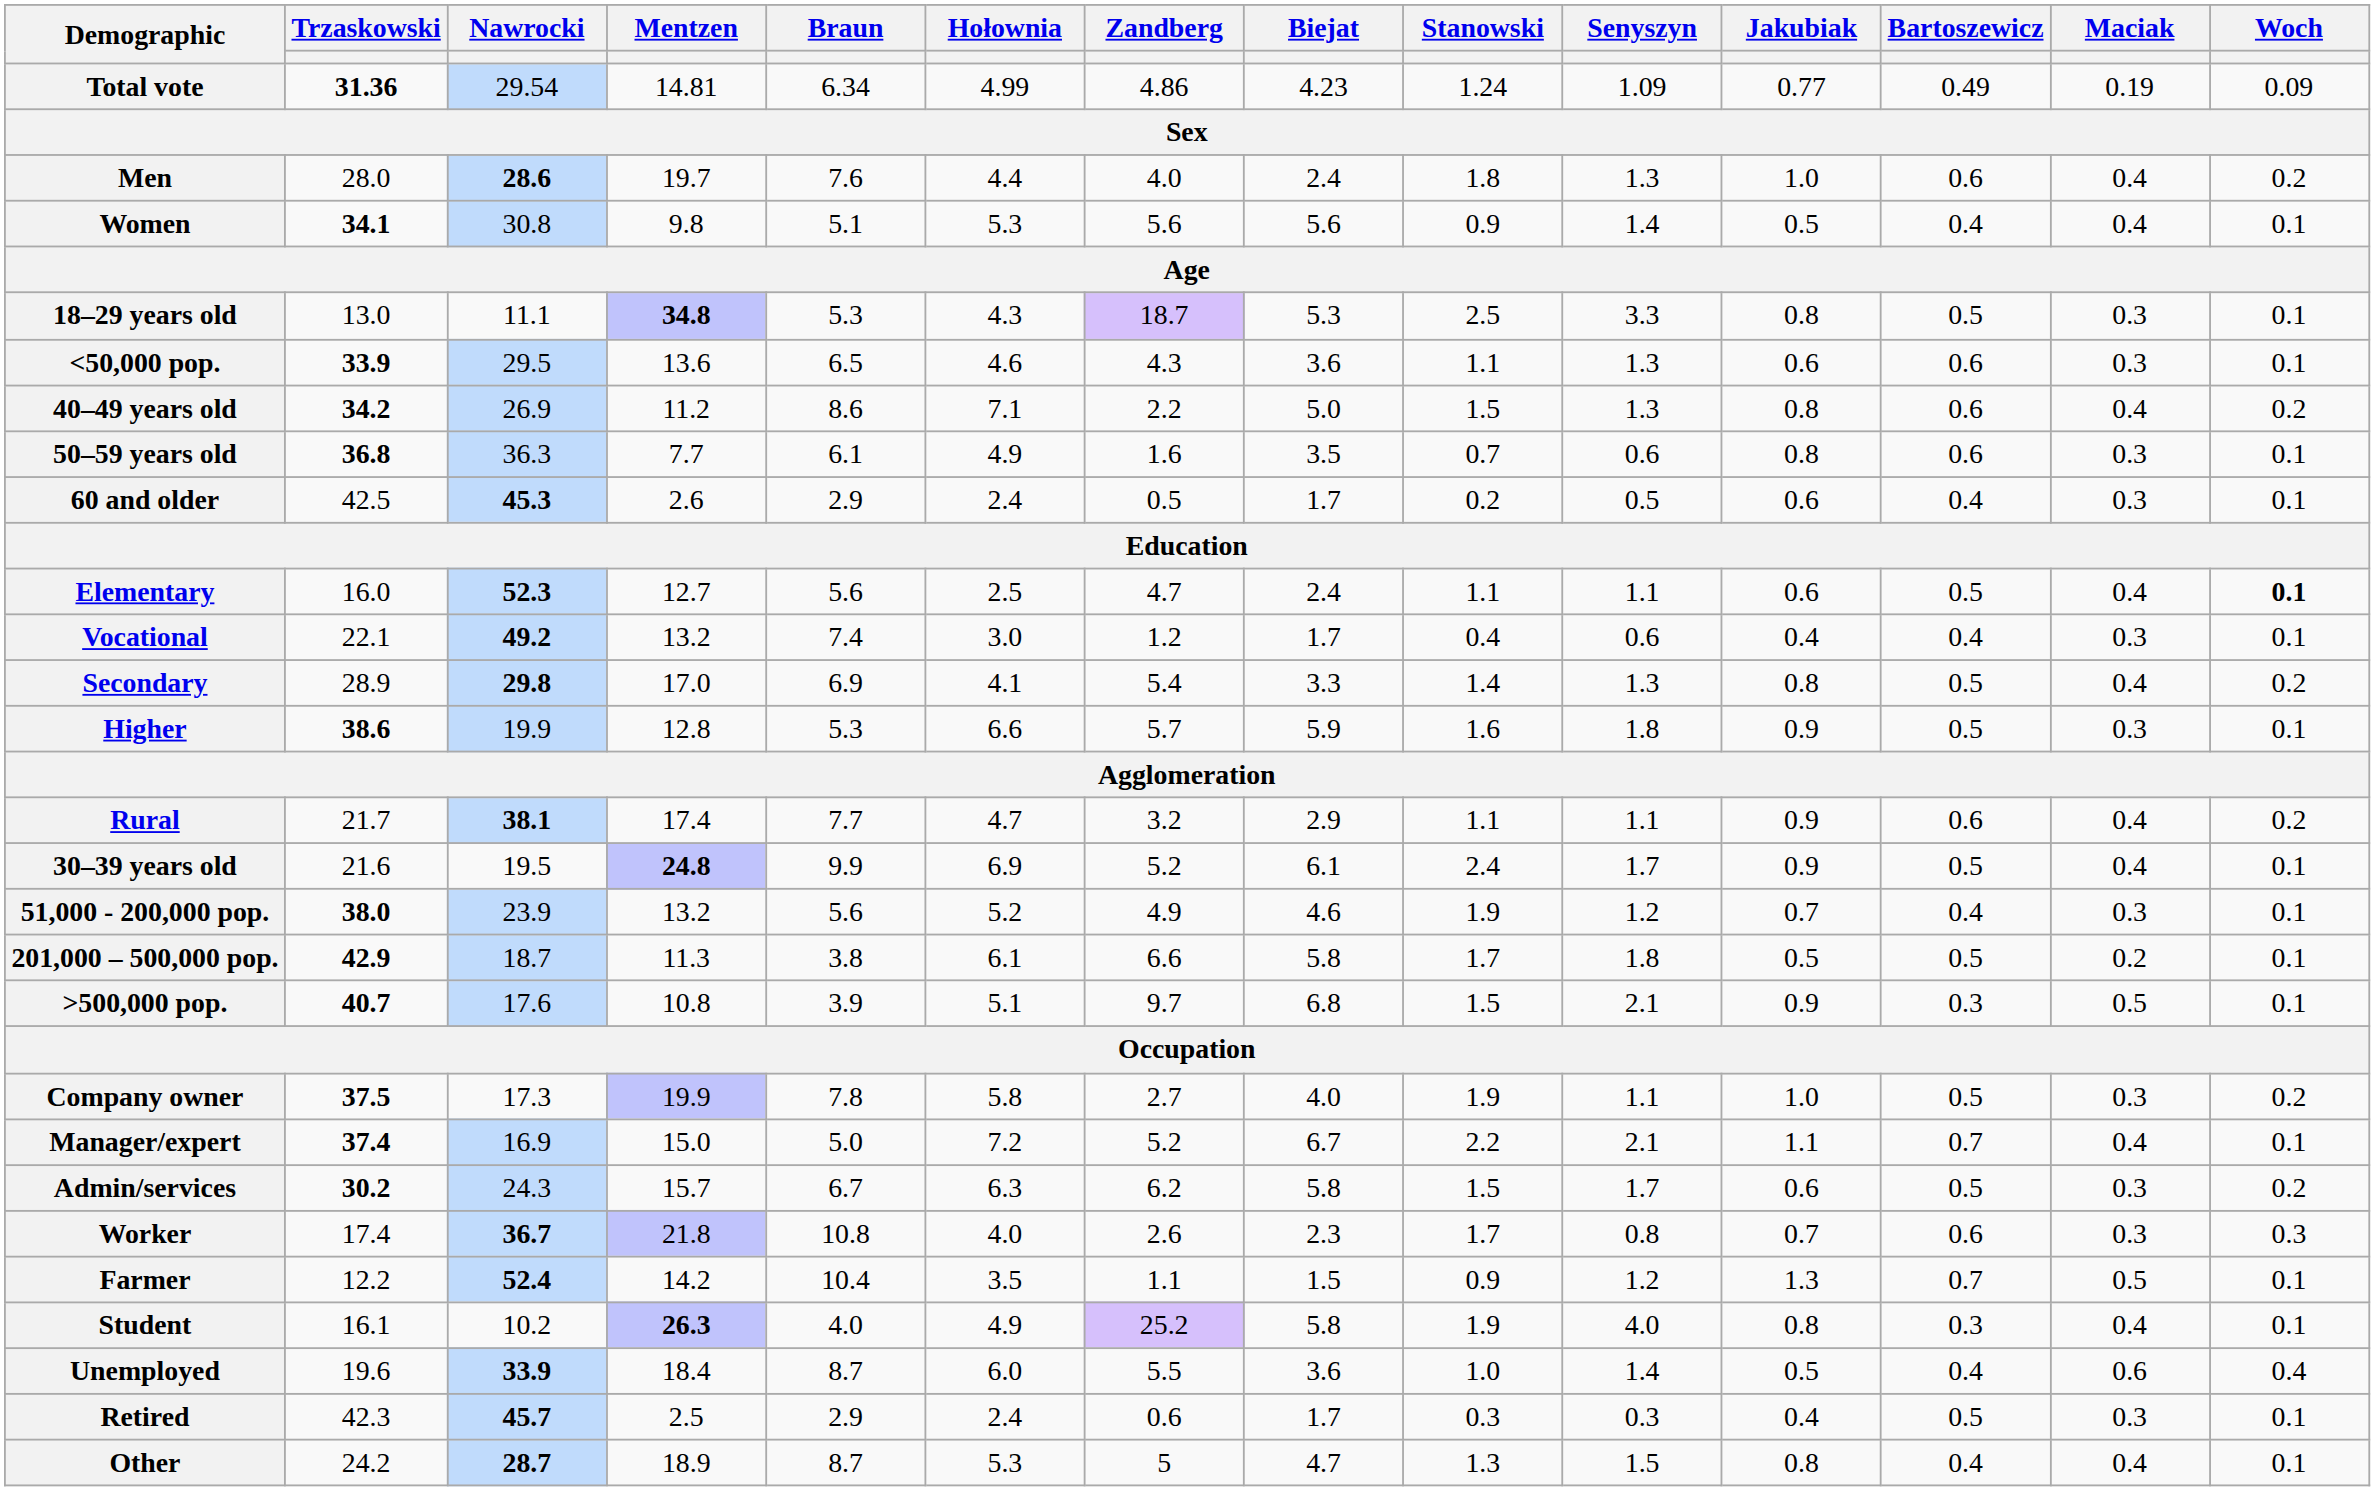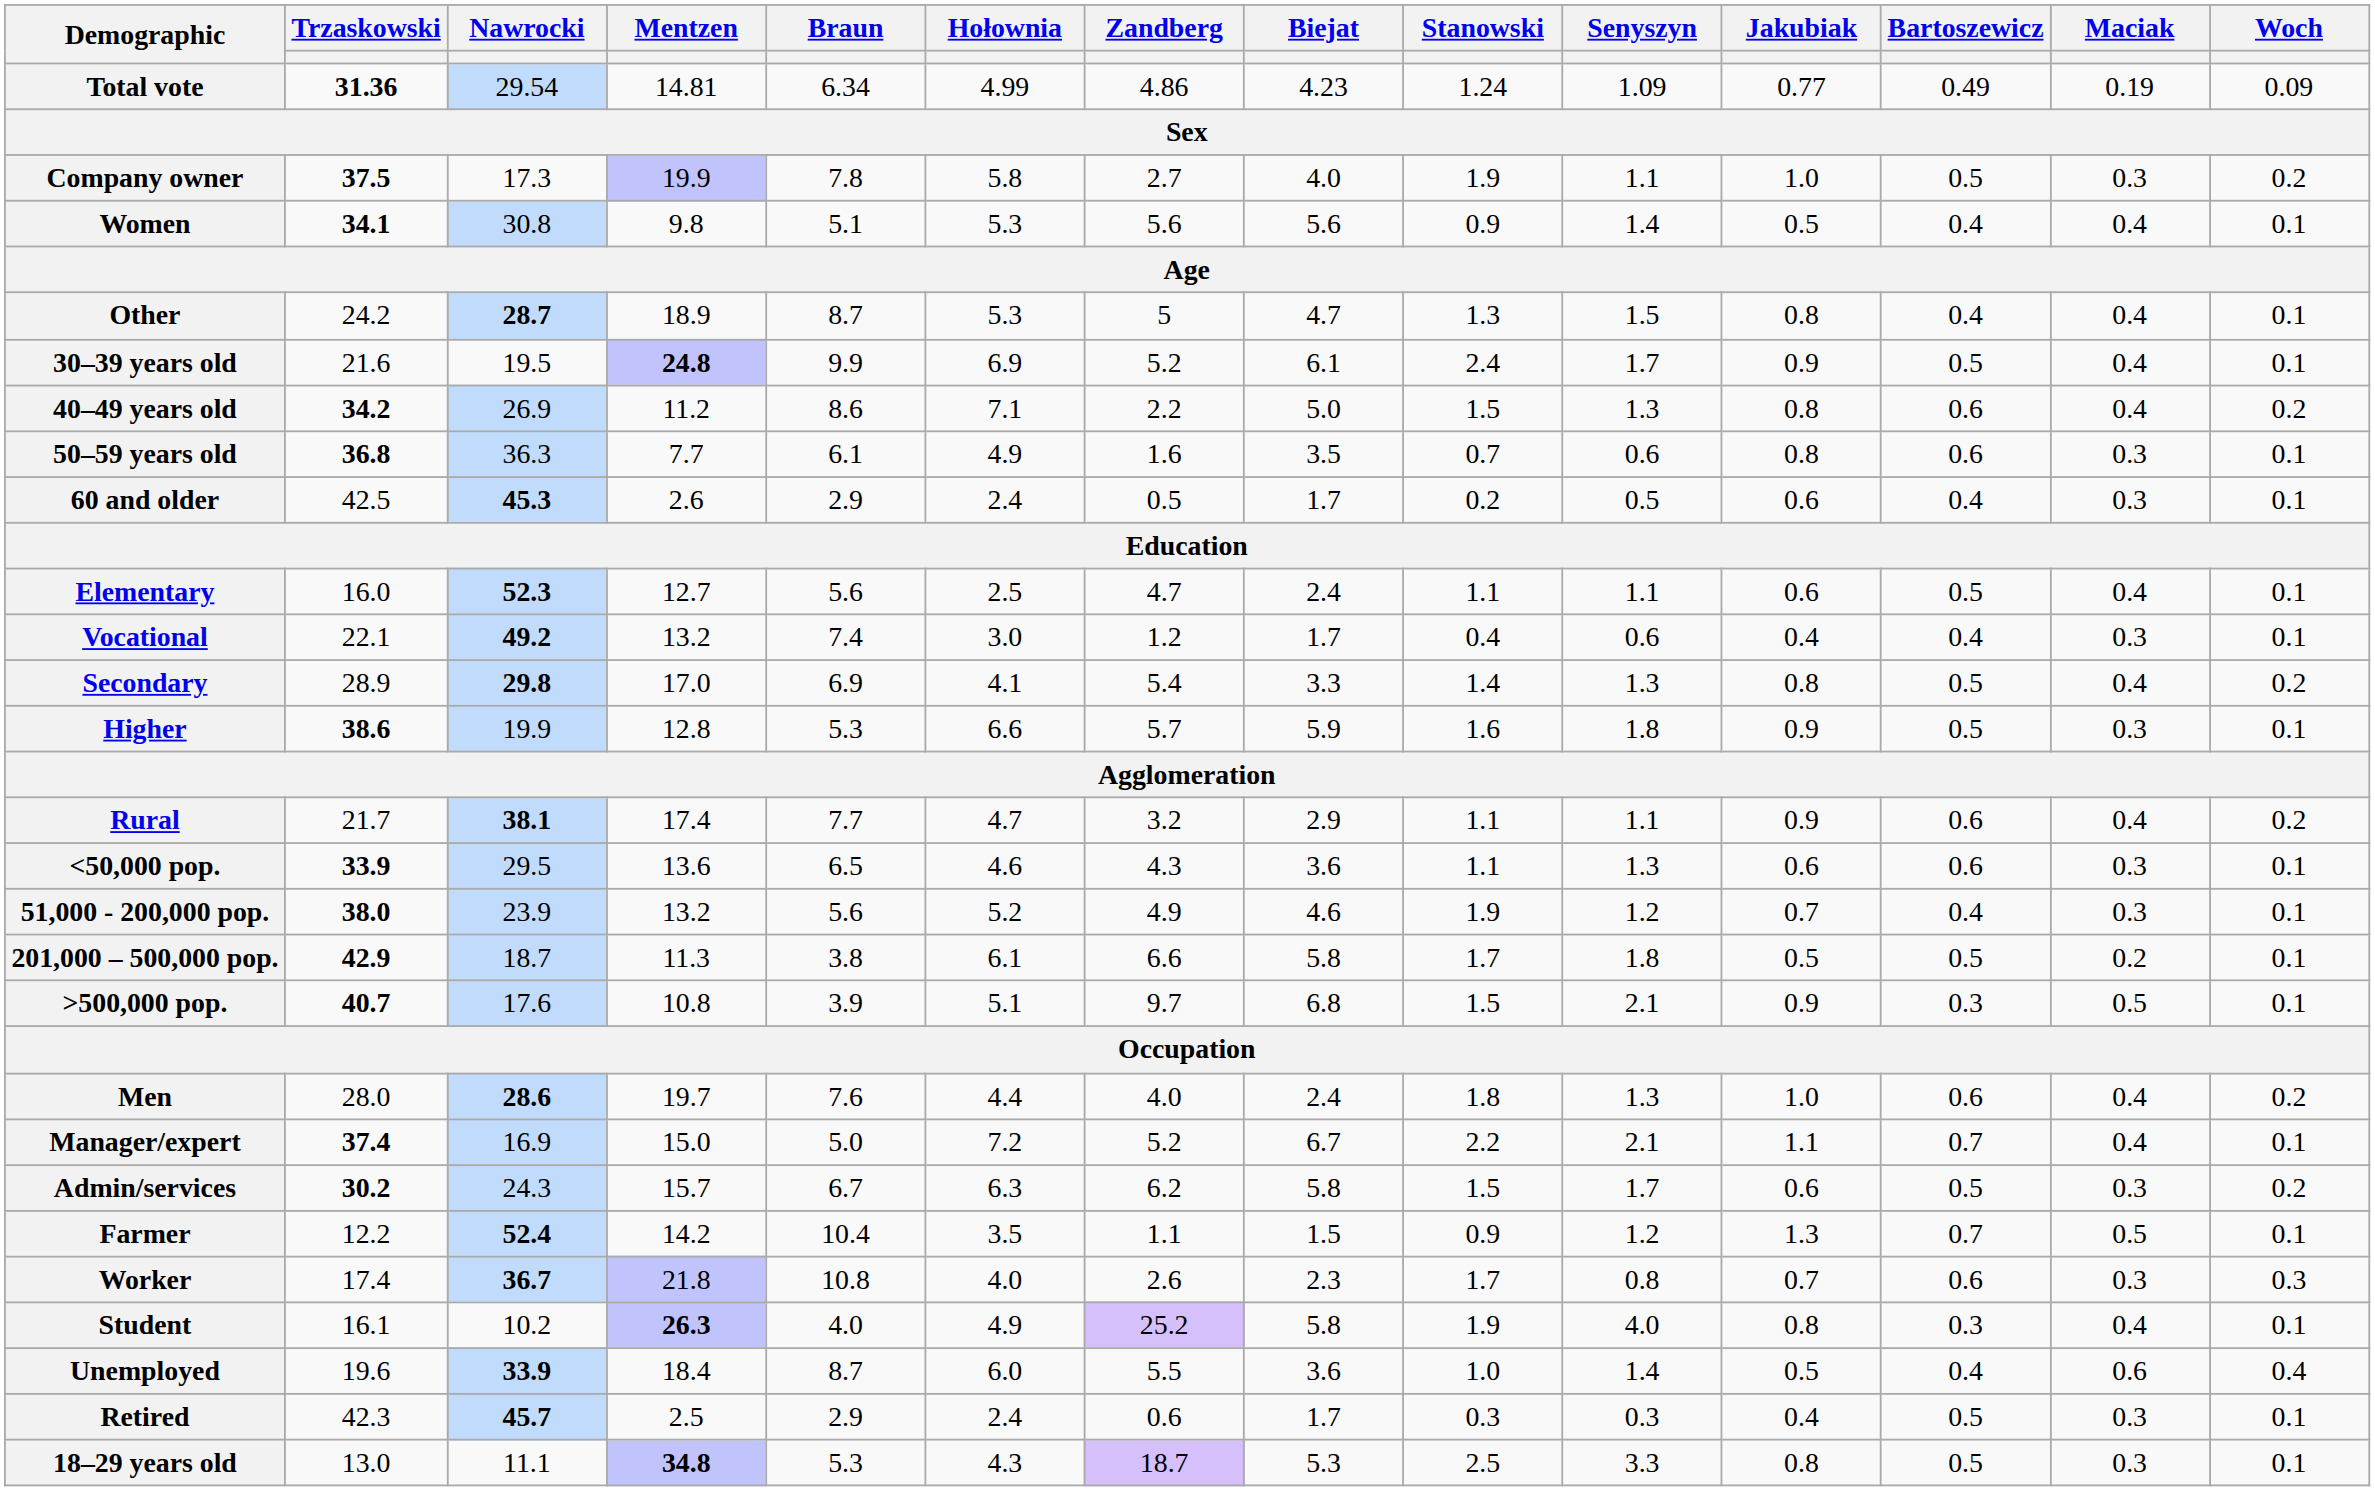rows swapped: (145, 178) <-> (145, 1095)
rows swapped: (145, 315) <-> (145, 1462)
rows swapped: (145, 866) <-> (145, 361)
(2289, 590) bold -> (2289, 590) normal
rows swapped: (145, 1278) <-> (145, 1233)
